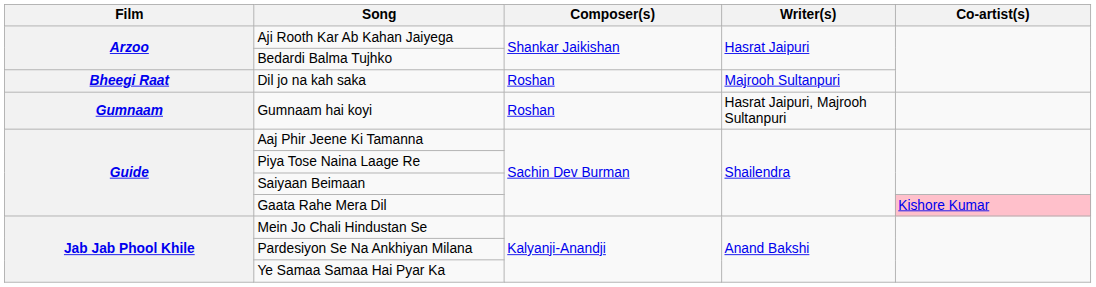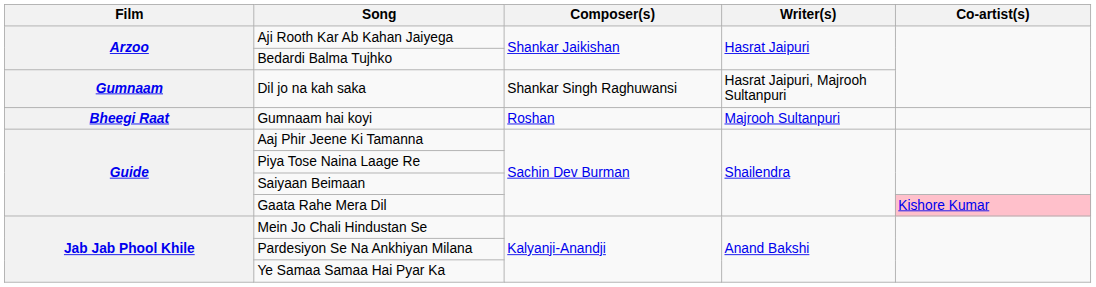(129, 80) Bheegi Raat -> (129, 88) Gumnaam
(531, 80) Roshan -> (592, 88) Shankar Singh Raghuwansi
(782, 80) Majrooh Sultanpuri -> (796, 88) Hasrat Jaipuri, Majrooh Sultanpuri
(129, 110) Gumnaam -> (129, 118) Bheegi Raat
(796, 110) Hasrat Jaipuri, Majrooh Sultanpuri -> (782, 118) Majrooh Sultanpuri
